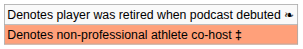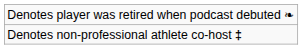(125, 35) lightsalmon background -> (125, 35) no background
